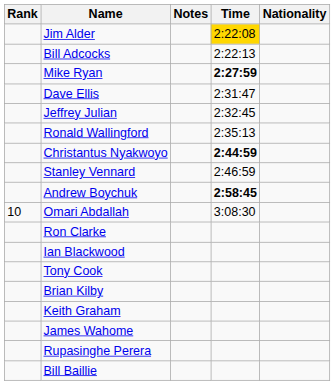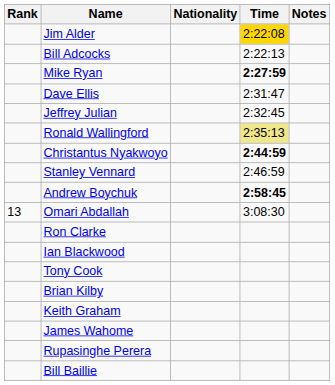columns swapped: (295, 14) <-> (191, 14)
(235, 133) no background -> (264, 133) khaki background
(14, 212) 10 -> (14, 212) 13
